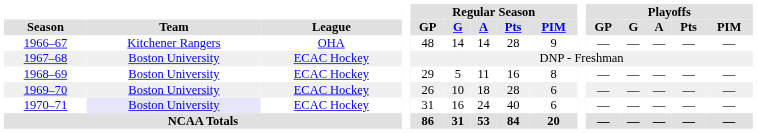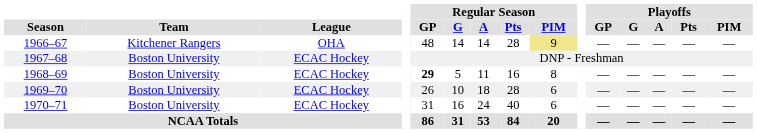(554, 43) no background -> (554, 43) khaki background
(428, 74) normal -> (428, 74) bold
(174, 105) lavender background -> (174, 105) no background
